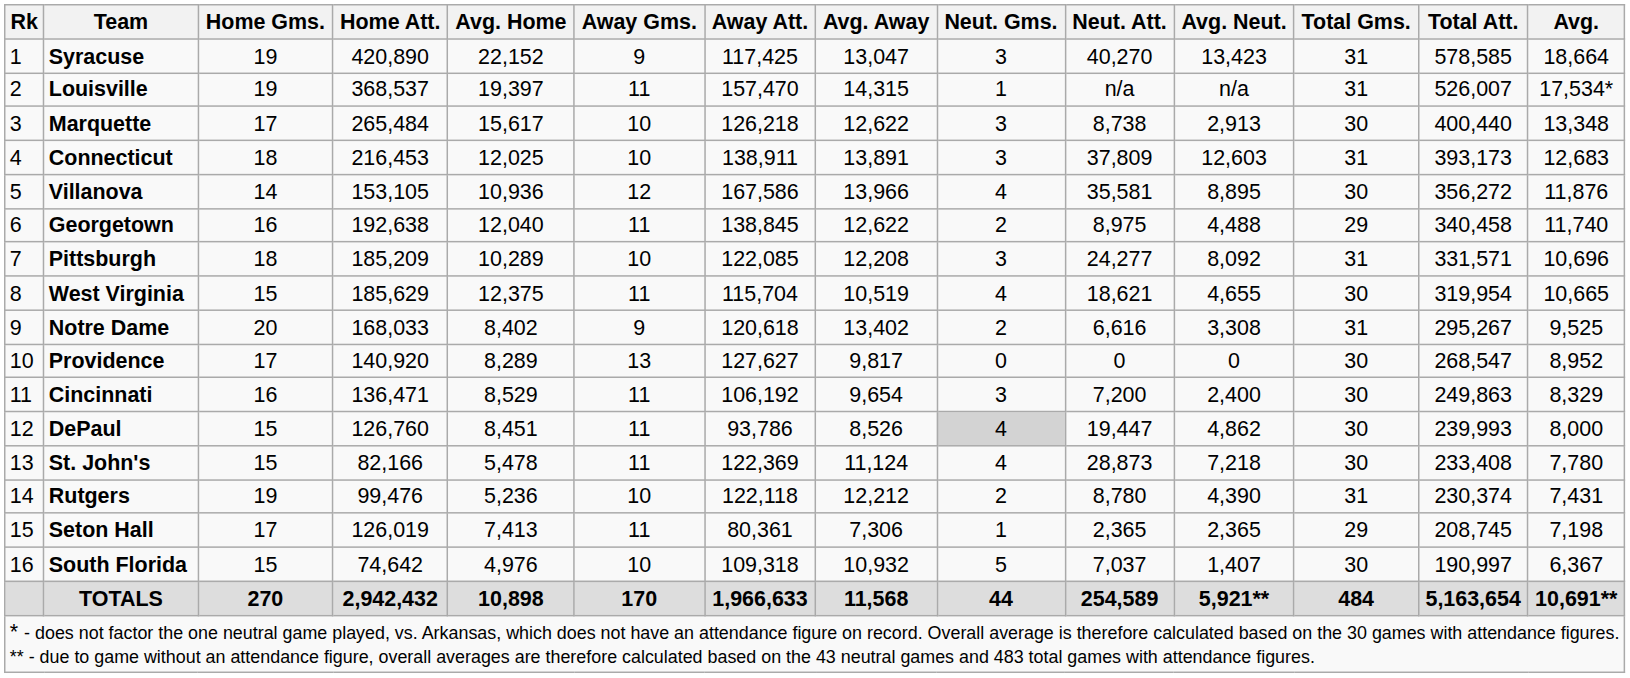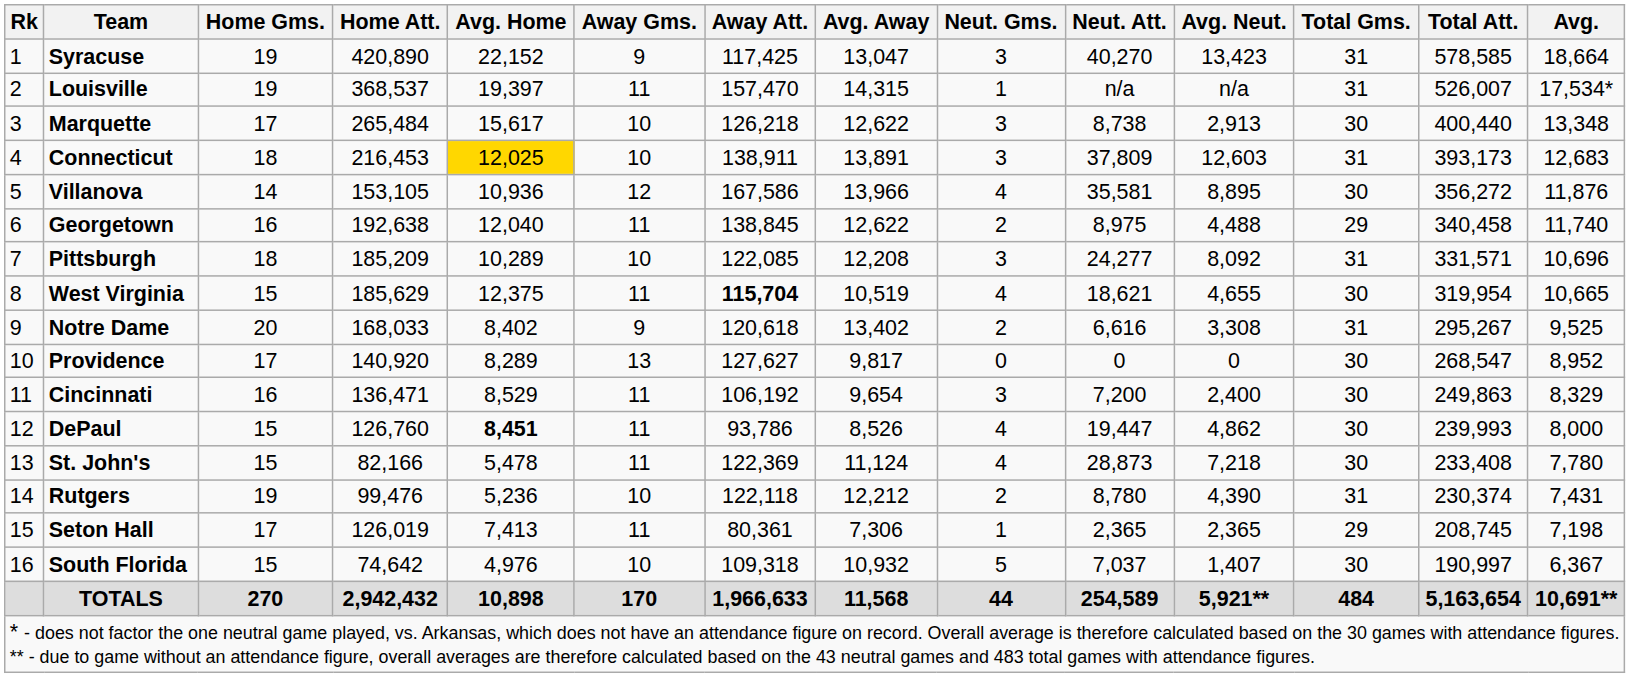(511, 158) no background -> (511, 158) gold background
(760, 293) normal -> (760, 293) bold
(511, 429) normal -> (511, 429) bold
(1001, 429) lightgrey background -> (1001, 429) no background
